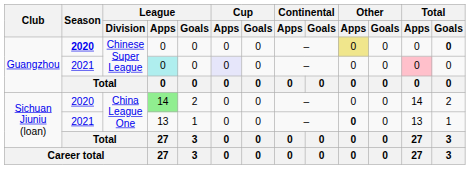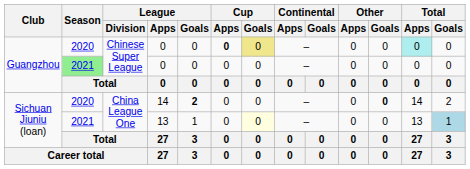(83, 46) bold -> (83, 46) normal
(226, 46) normal -> (226, 46) bold
(258, 46) no background -> (258, 46) khaki background
(353, 46) khaki background -> (353, 46) no background
(417, 46) no background -> (417, 46) paleturquoise background
(449, 46) bold -> (449, 46) normal
(83, 66) no background -> (83, 66) lightgreen background
(163, 66) paleturquoise background -> (163, 66) no background
(226, 66) lavender background -> (226, 66) no background
(417, 66) pink background -> (417, 66) no background
(163, 102) lightgreen background -> (163, 102) no background
(195, 102) normal -> (195, 102) bold
(385, 102) normal -> (385, 102) bold
(258, 121) no background -> (258, 121) lightyellow background
(353, 121) bold -> (353, 121) normal
(449, 121) no background -> (449, 121) lightblue background
